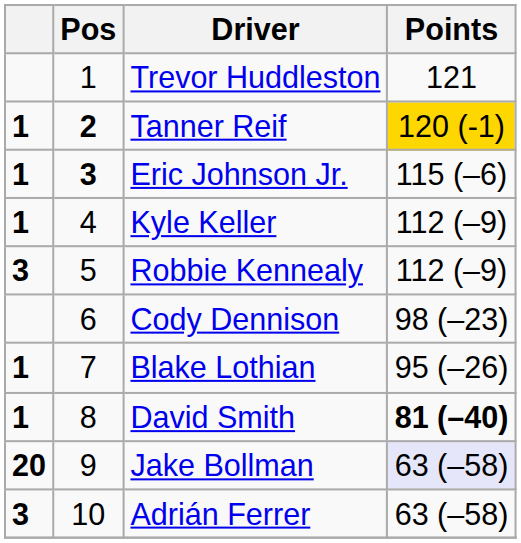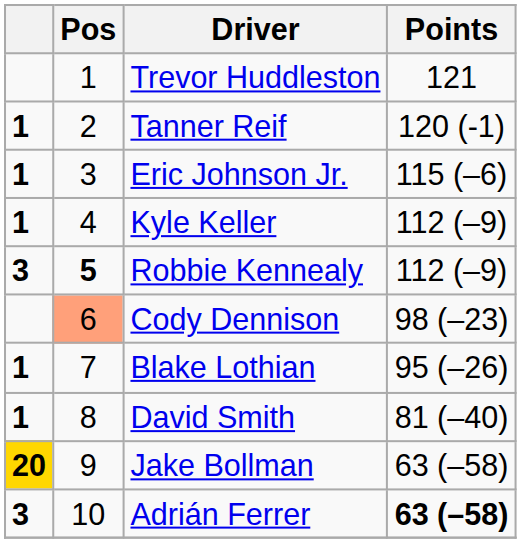(88, 126) bold -> (88, 126) normal
(452, 126) gold background -> (452, 126) no background
(88, 174) bold -> (88, 174) normal
(88, 271) normal -> (88, 271) bold
(88, 320) no background -> (88, 320) lightsalmon background
(452, 416) bold -> (452, 416) normal
(29, 465) no background -> (29, 465) gold background
(452, 465) lavender background -> (452, 465) no background
(452, 513) normal -> (452, 513) bold
